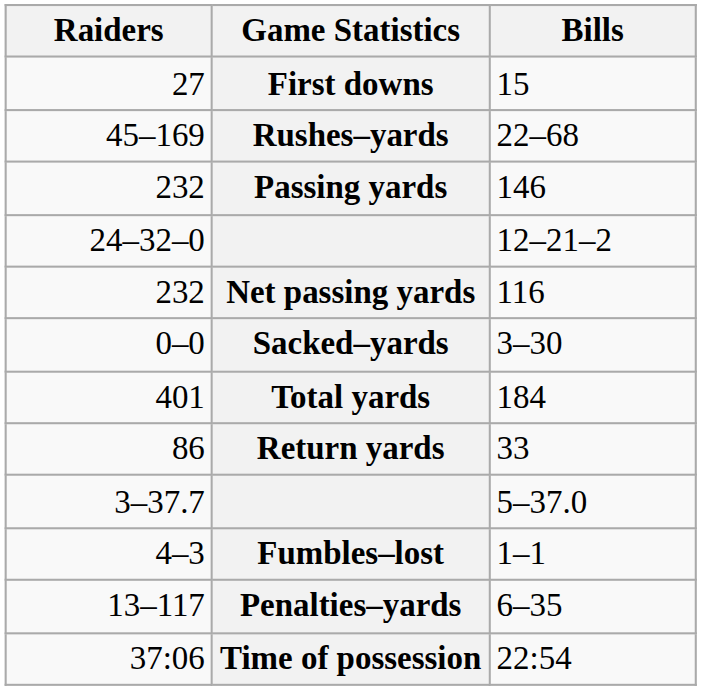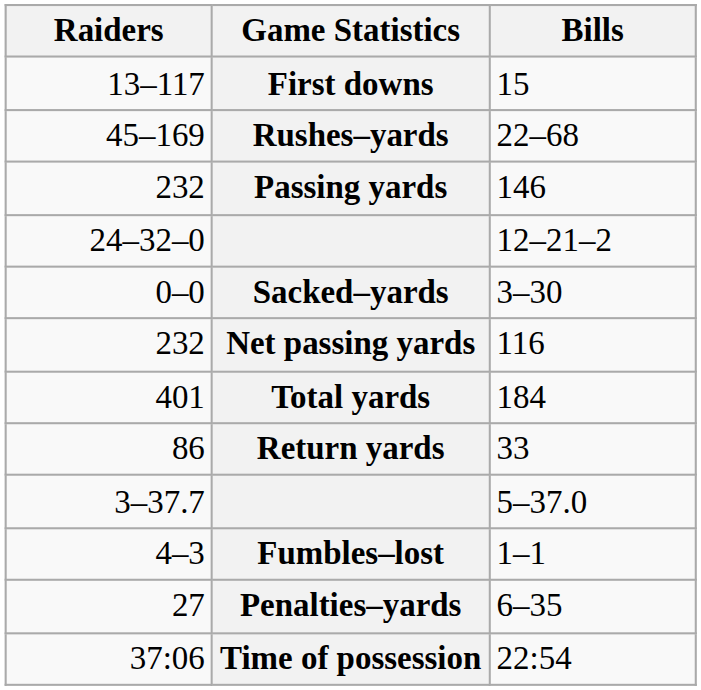(188, 82) 27 -> (156, 82) 13–117
rows swapped: (351, 344) <-> (351, 291)
(156, 605) 13–117 -> (188, 605) 27
